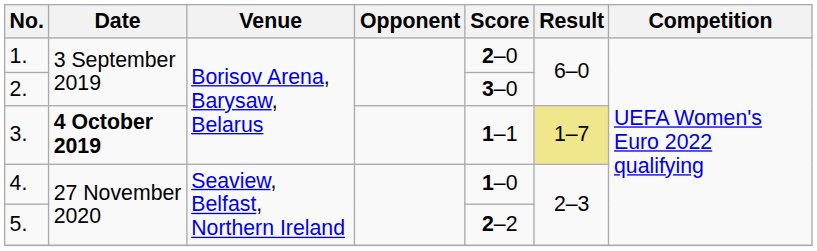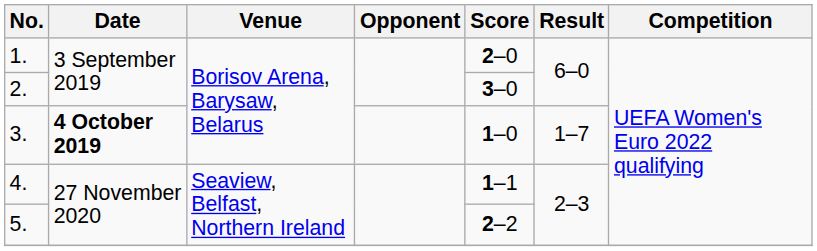(500, 134) 1–1 -> (500, 134) 1–0
(572, 134) khaki background -> (572, 134) no background
(500, 183) 1–0 -> (500, 183) 1–1
